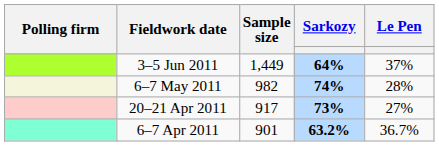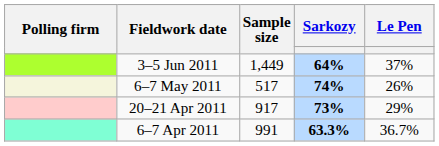(267, 87) 982 -> (267, 87) 517
(399, 87) 28% -> (399, 87) 26%
(399, 108) 27% -> (399, 108) 29%
(267, 130) 901 -> (267, 130) 991
(329, 130) 63.2% -> (329, 130) 63.3%
